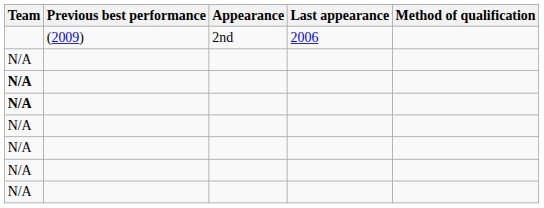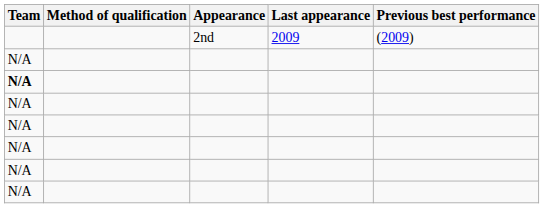columns swapped: (466, 15) <-> (126, 15)
(304, 37) 2006 -> (285, 37) 2009
(20, 103) bold -> (20, 103) normal
